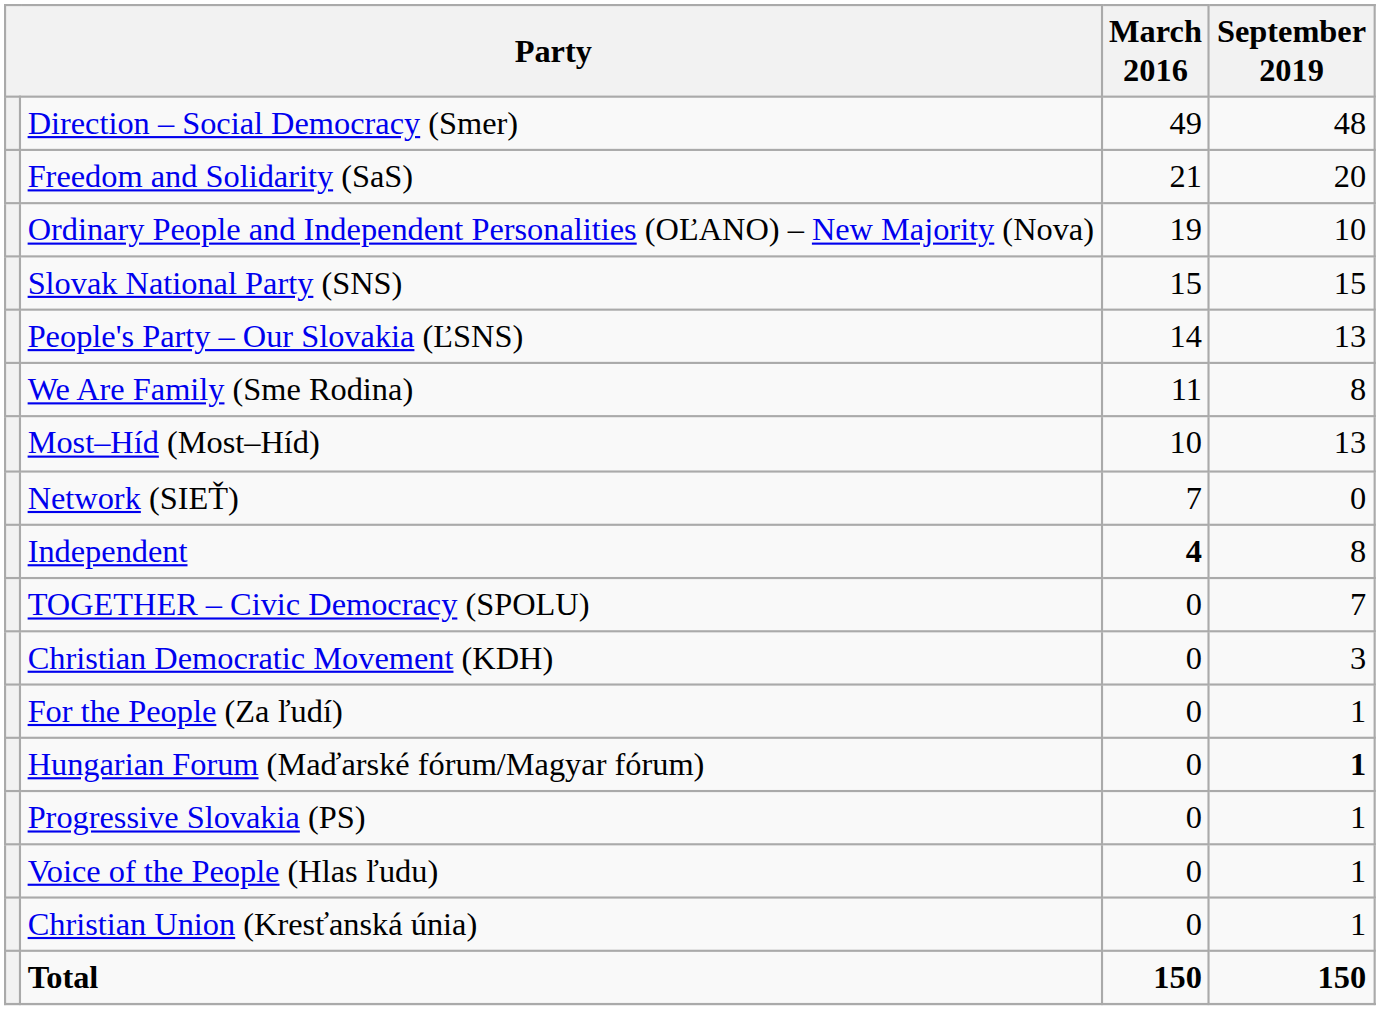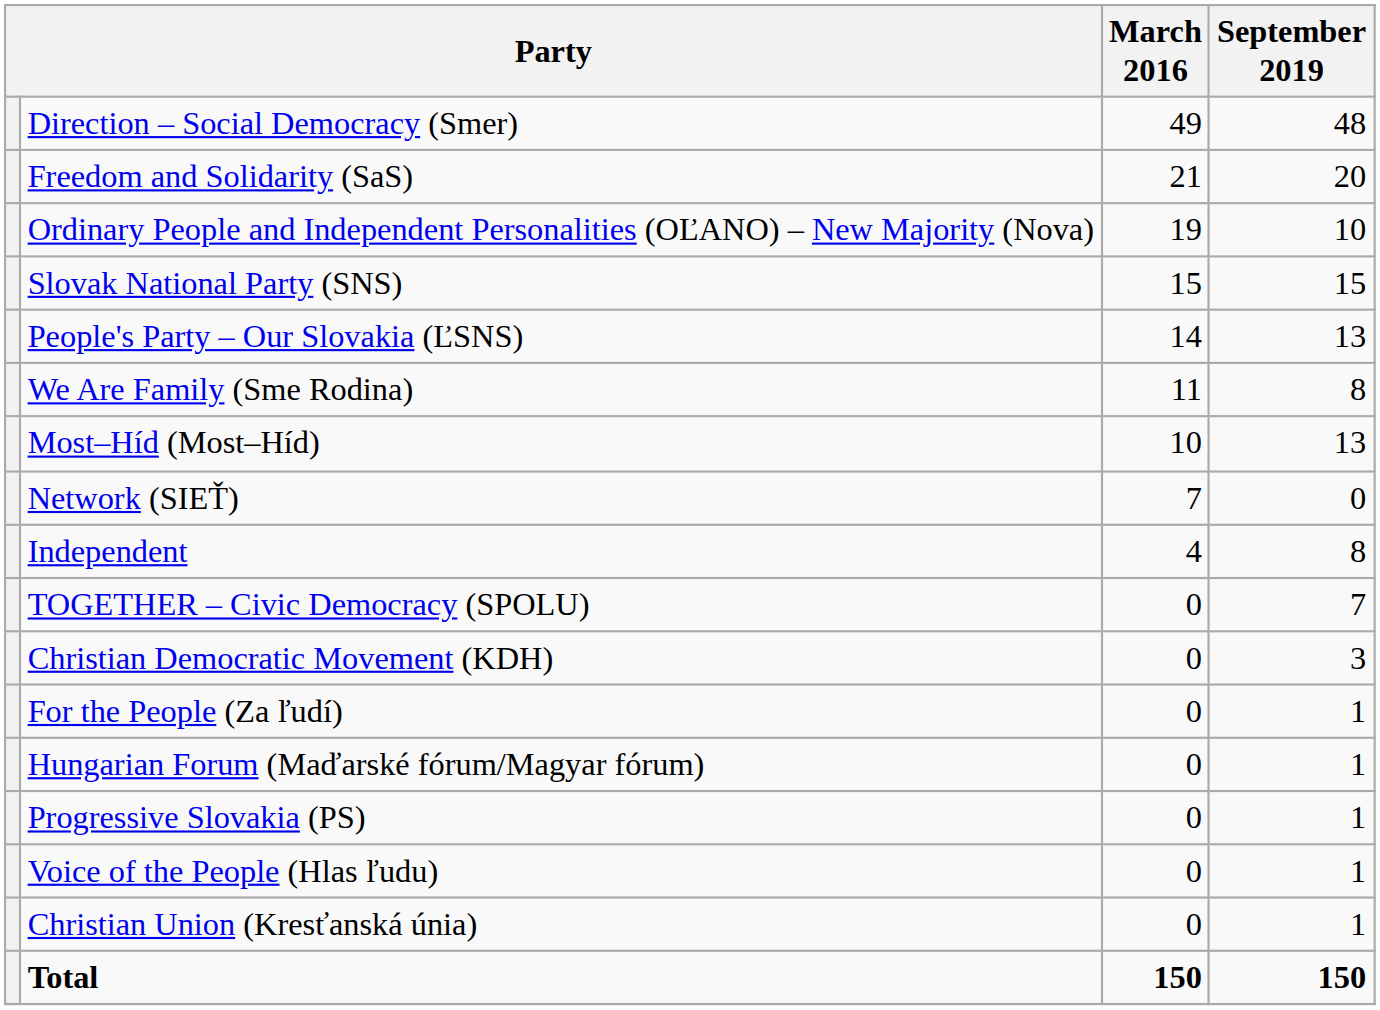(1194, 550) bold -> (1194, 550) normal
(1358, 763) bold -> (1358, 763) normal
